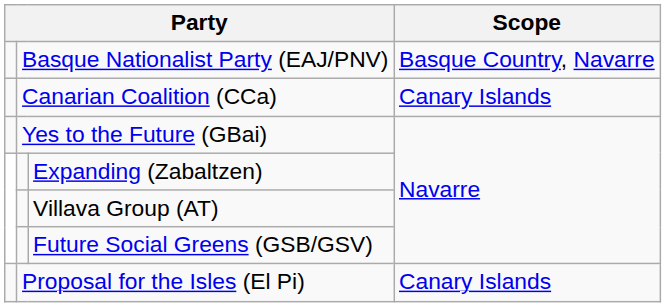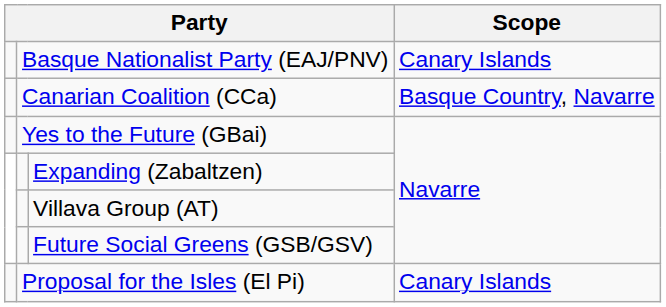(527, 59) Basque Country, Navarre -> (475, 59) Canary Islands
(475, 96) Canary Islands -> (527, 96) Basque Country, Navarre
